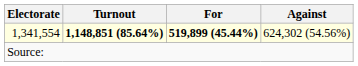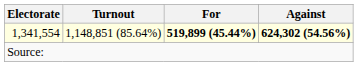(114, 33) bold -> (113, 33) normal
(307, 33) normal -> (306, 33) bold
